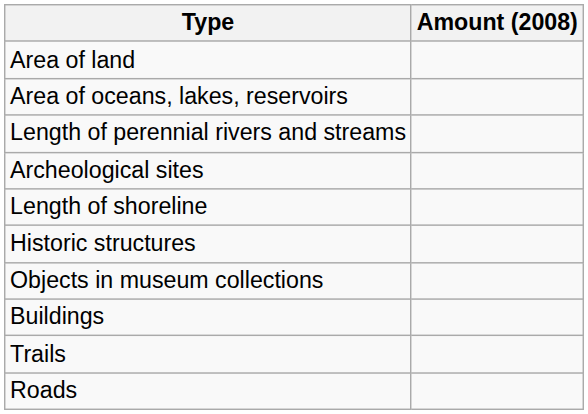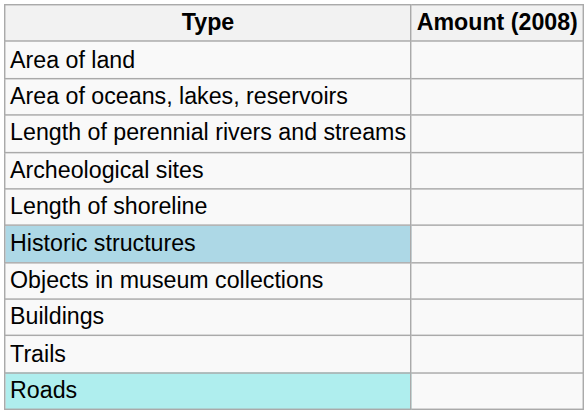(103, 243) no background -> (103, 243) lightblue background
(44, 390) no background -> (44, 390) paleturquoise background
